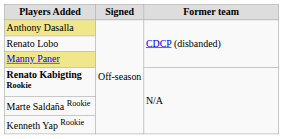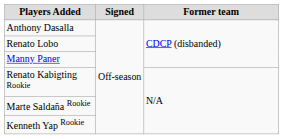(40, 28) khaki background -> (40, 28) no background
(33, 59) khaki background -> (33, 59) no background
(44, 82) bold -> (42, 80) normal
